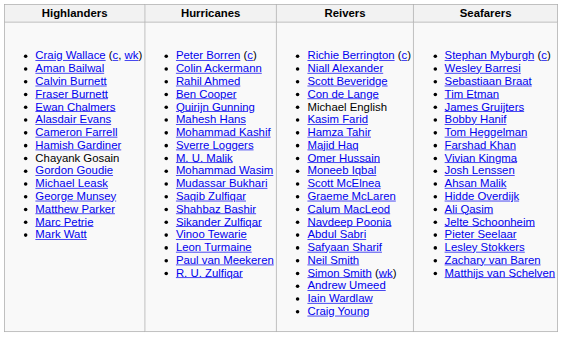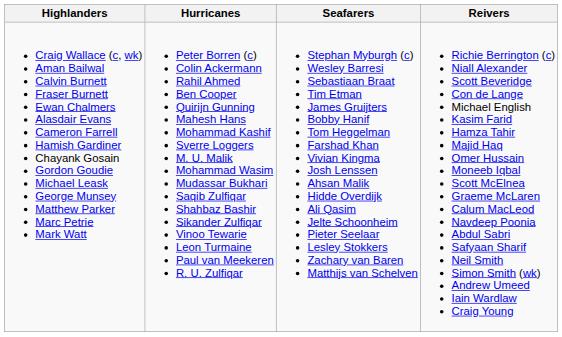columns swapped: (345, 13) <-> (486, 13)
